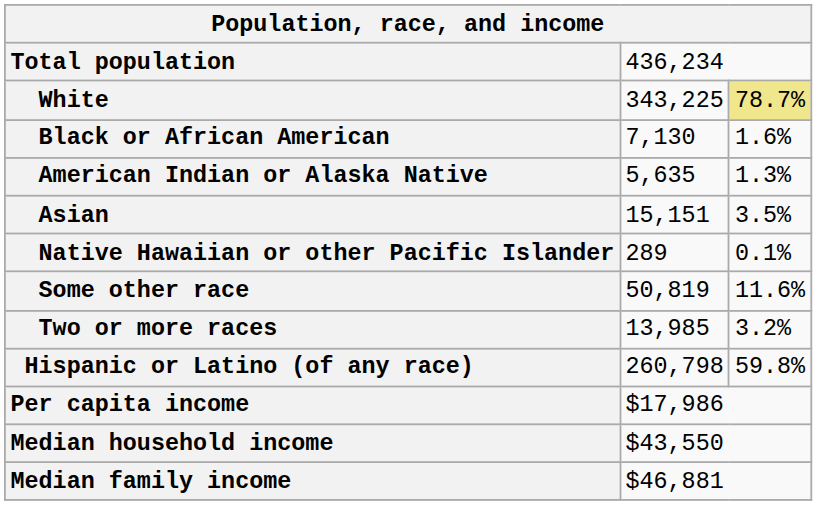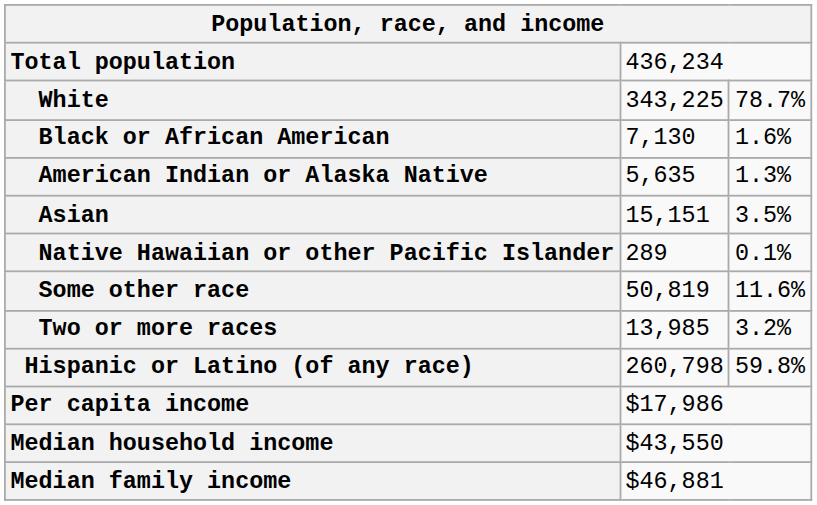(770, 100) khaki background -> (770, 100) no background
